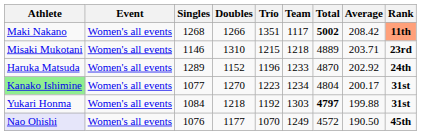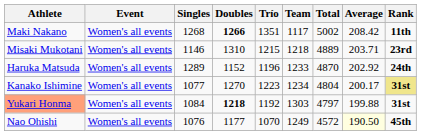(234, 31) normal -> (234, 31) bold
(328, 31) bold -> (328, 31) normal
(401, 31) lightsalmon background -> (401, 31) no background
(44, 86) lightgreen background -> (44, 86) no background
(401, 86) no background -> (401, 86) khaki background
(39, 104) no background -> (39, 104) lightsalmon background
(234, 104) normal -> (234, 104) bold
(328, 104) bold -> (328, 104) normal
(32, 122) lavender background -> (32, 122) no background
(364, 122) no background -> (364, 122) lightyellow background
